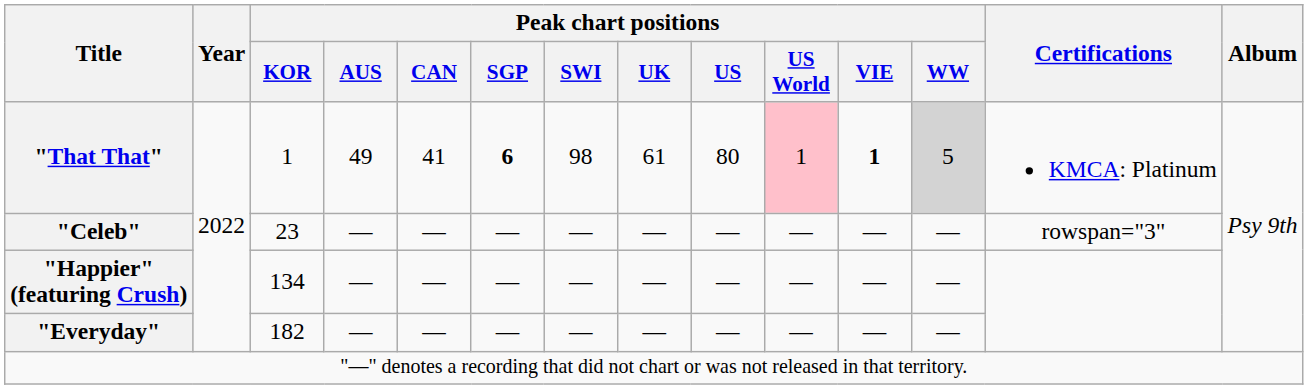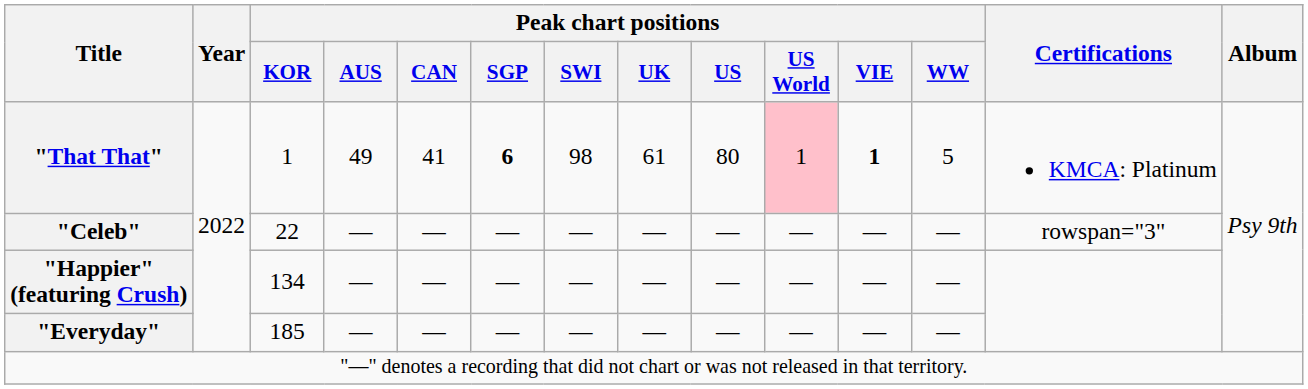(948, 157) lightgrey background -> (948, 157) no background
(287, 231) 23 -> (287, 231) 22
(287, 332) 182 -> (287, 332) 185
